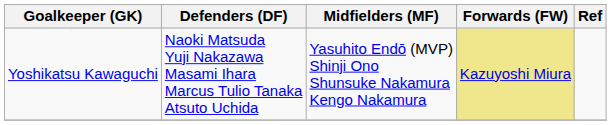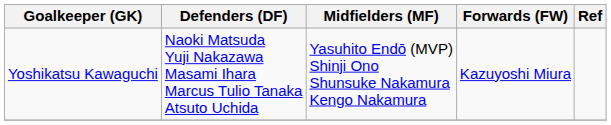(515, 74) khaki background -> (515, 74) no background
